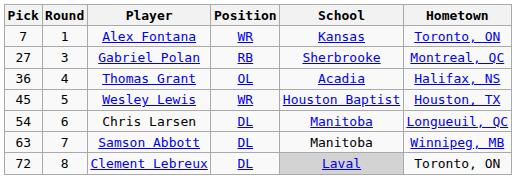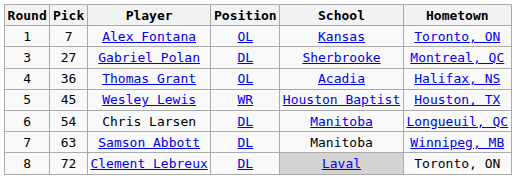columns swapped: (65, 15) <-> (23, 15)
(245, 36) WR -> (245, 36) OL
(245, 57) RB -> (245, 57) DL
